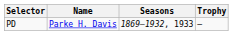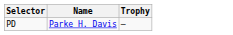- column: (157, 11)
